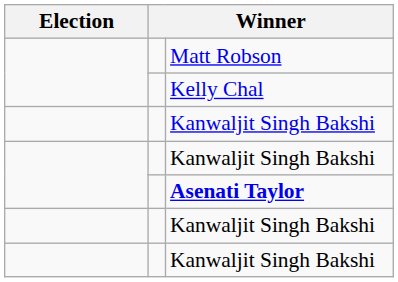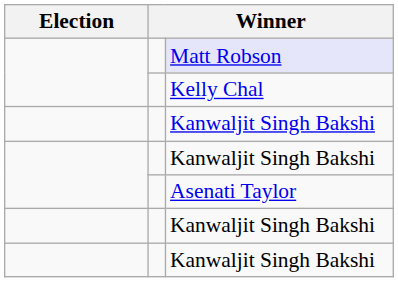(226, 55) no background -> (226, 55) lavender background
(237, 191) bold -> (233, 191) normal
